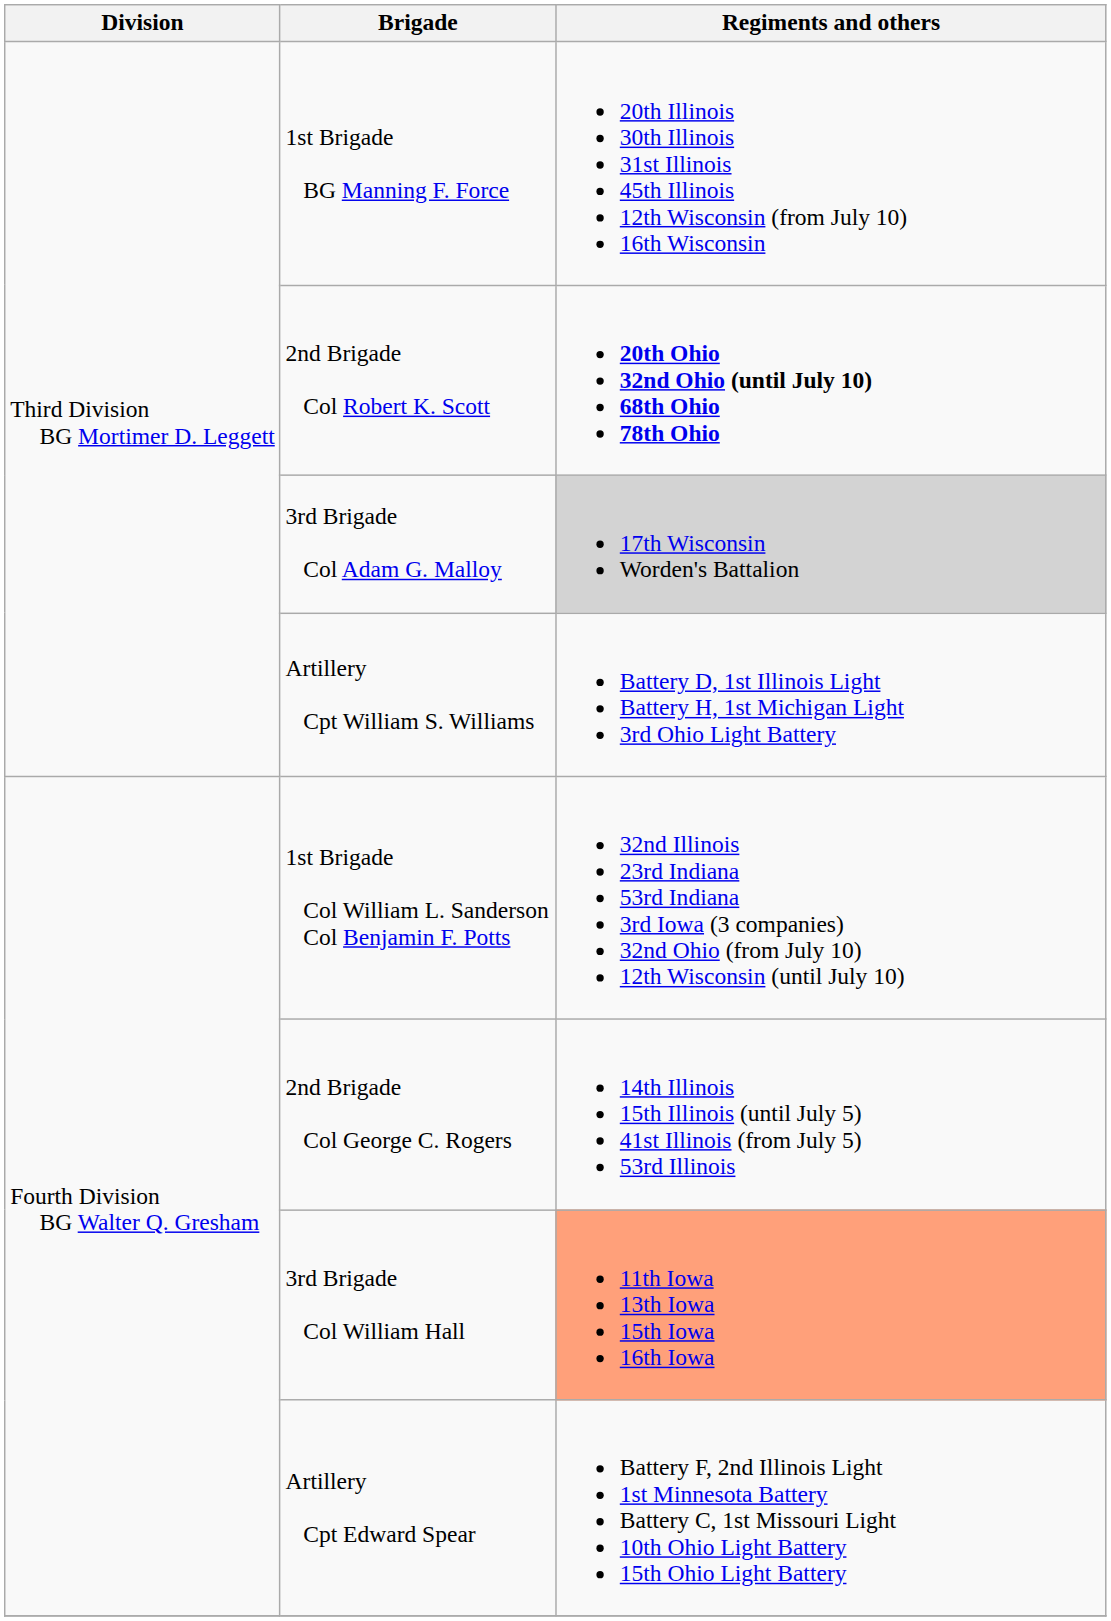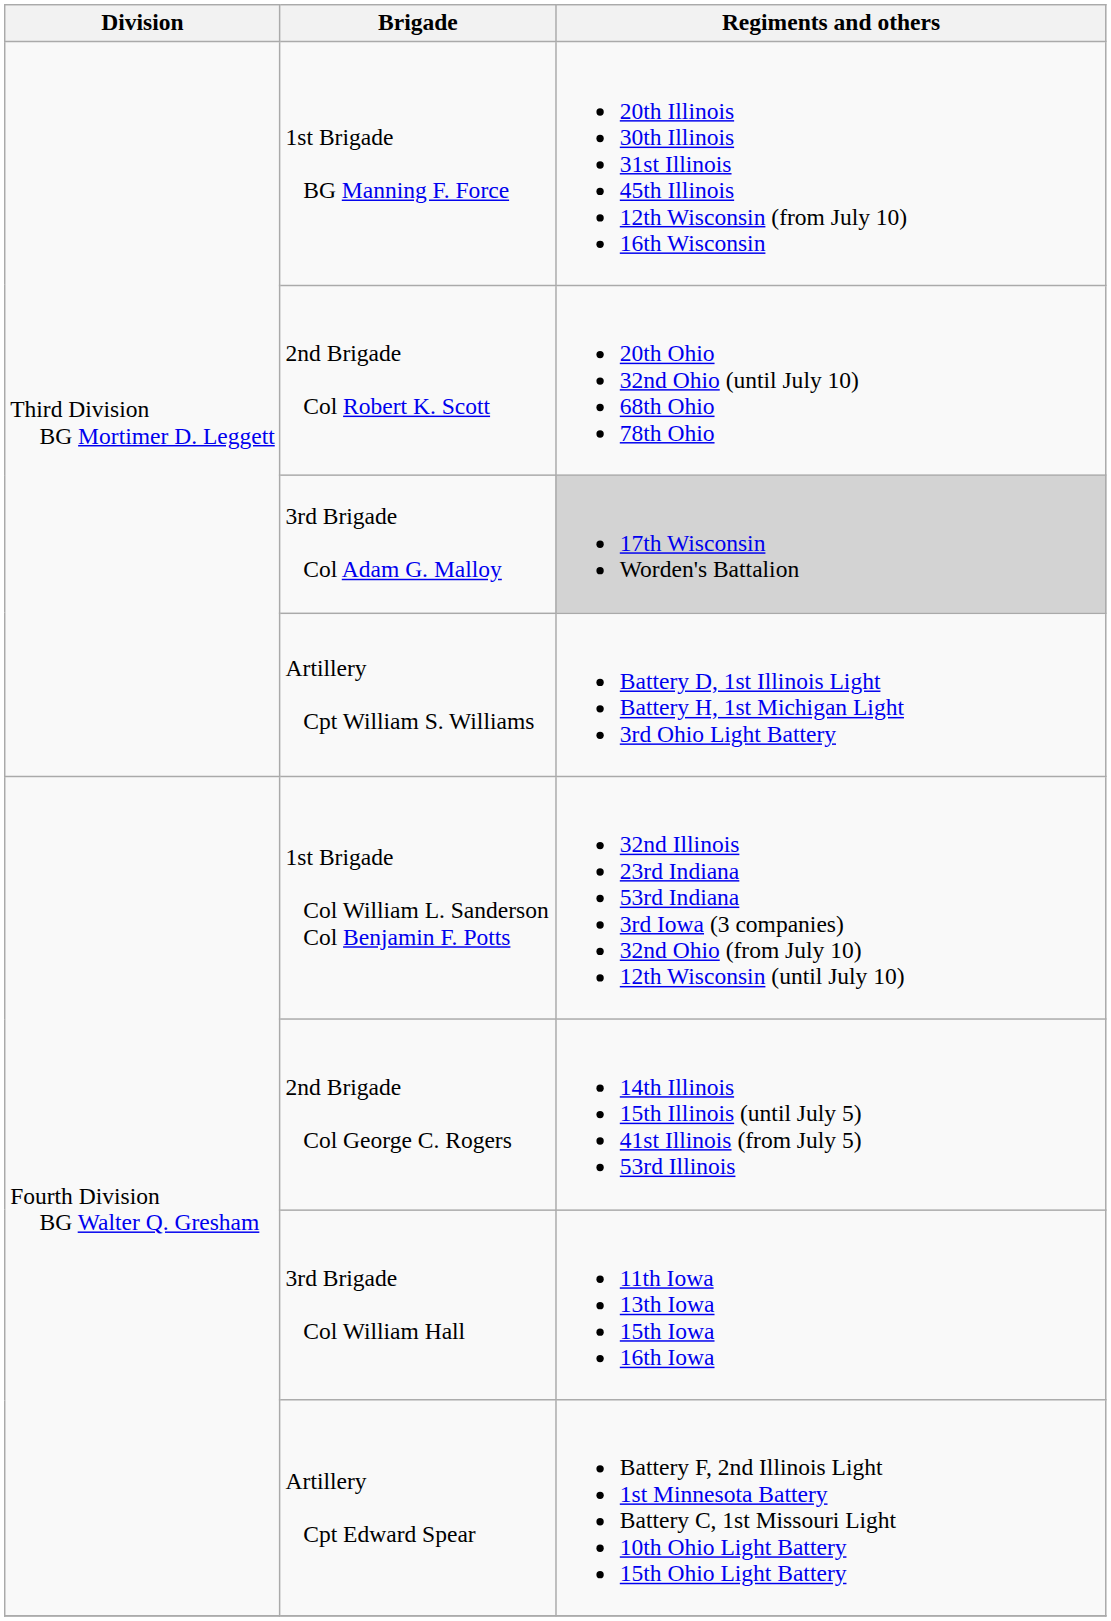(831, 393) bold -> (831, 393) normal
(831, 1318) lightsalmon background -> (831, 1318) no background
